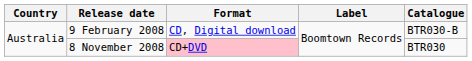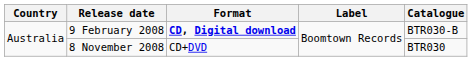(233, 30) normal -> (233, 30) bold
(188, 47) pink background -> (188, 47) no background
